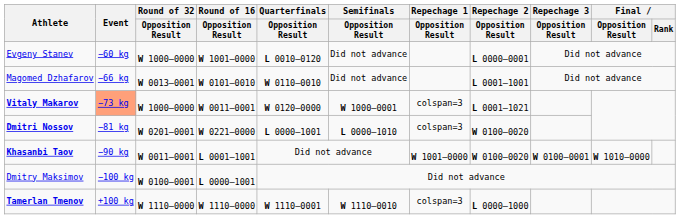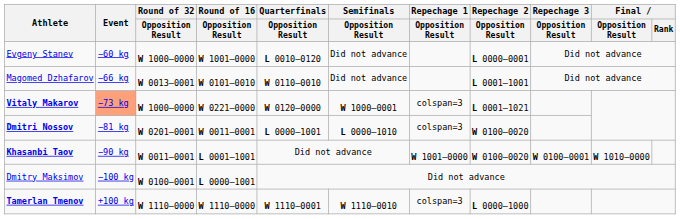(227, 108) W 0011–0001 -> (227, 108) W 0221–0000
(227, 132) W 0221–0000 -> (227, 132) W 0011–0001
